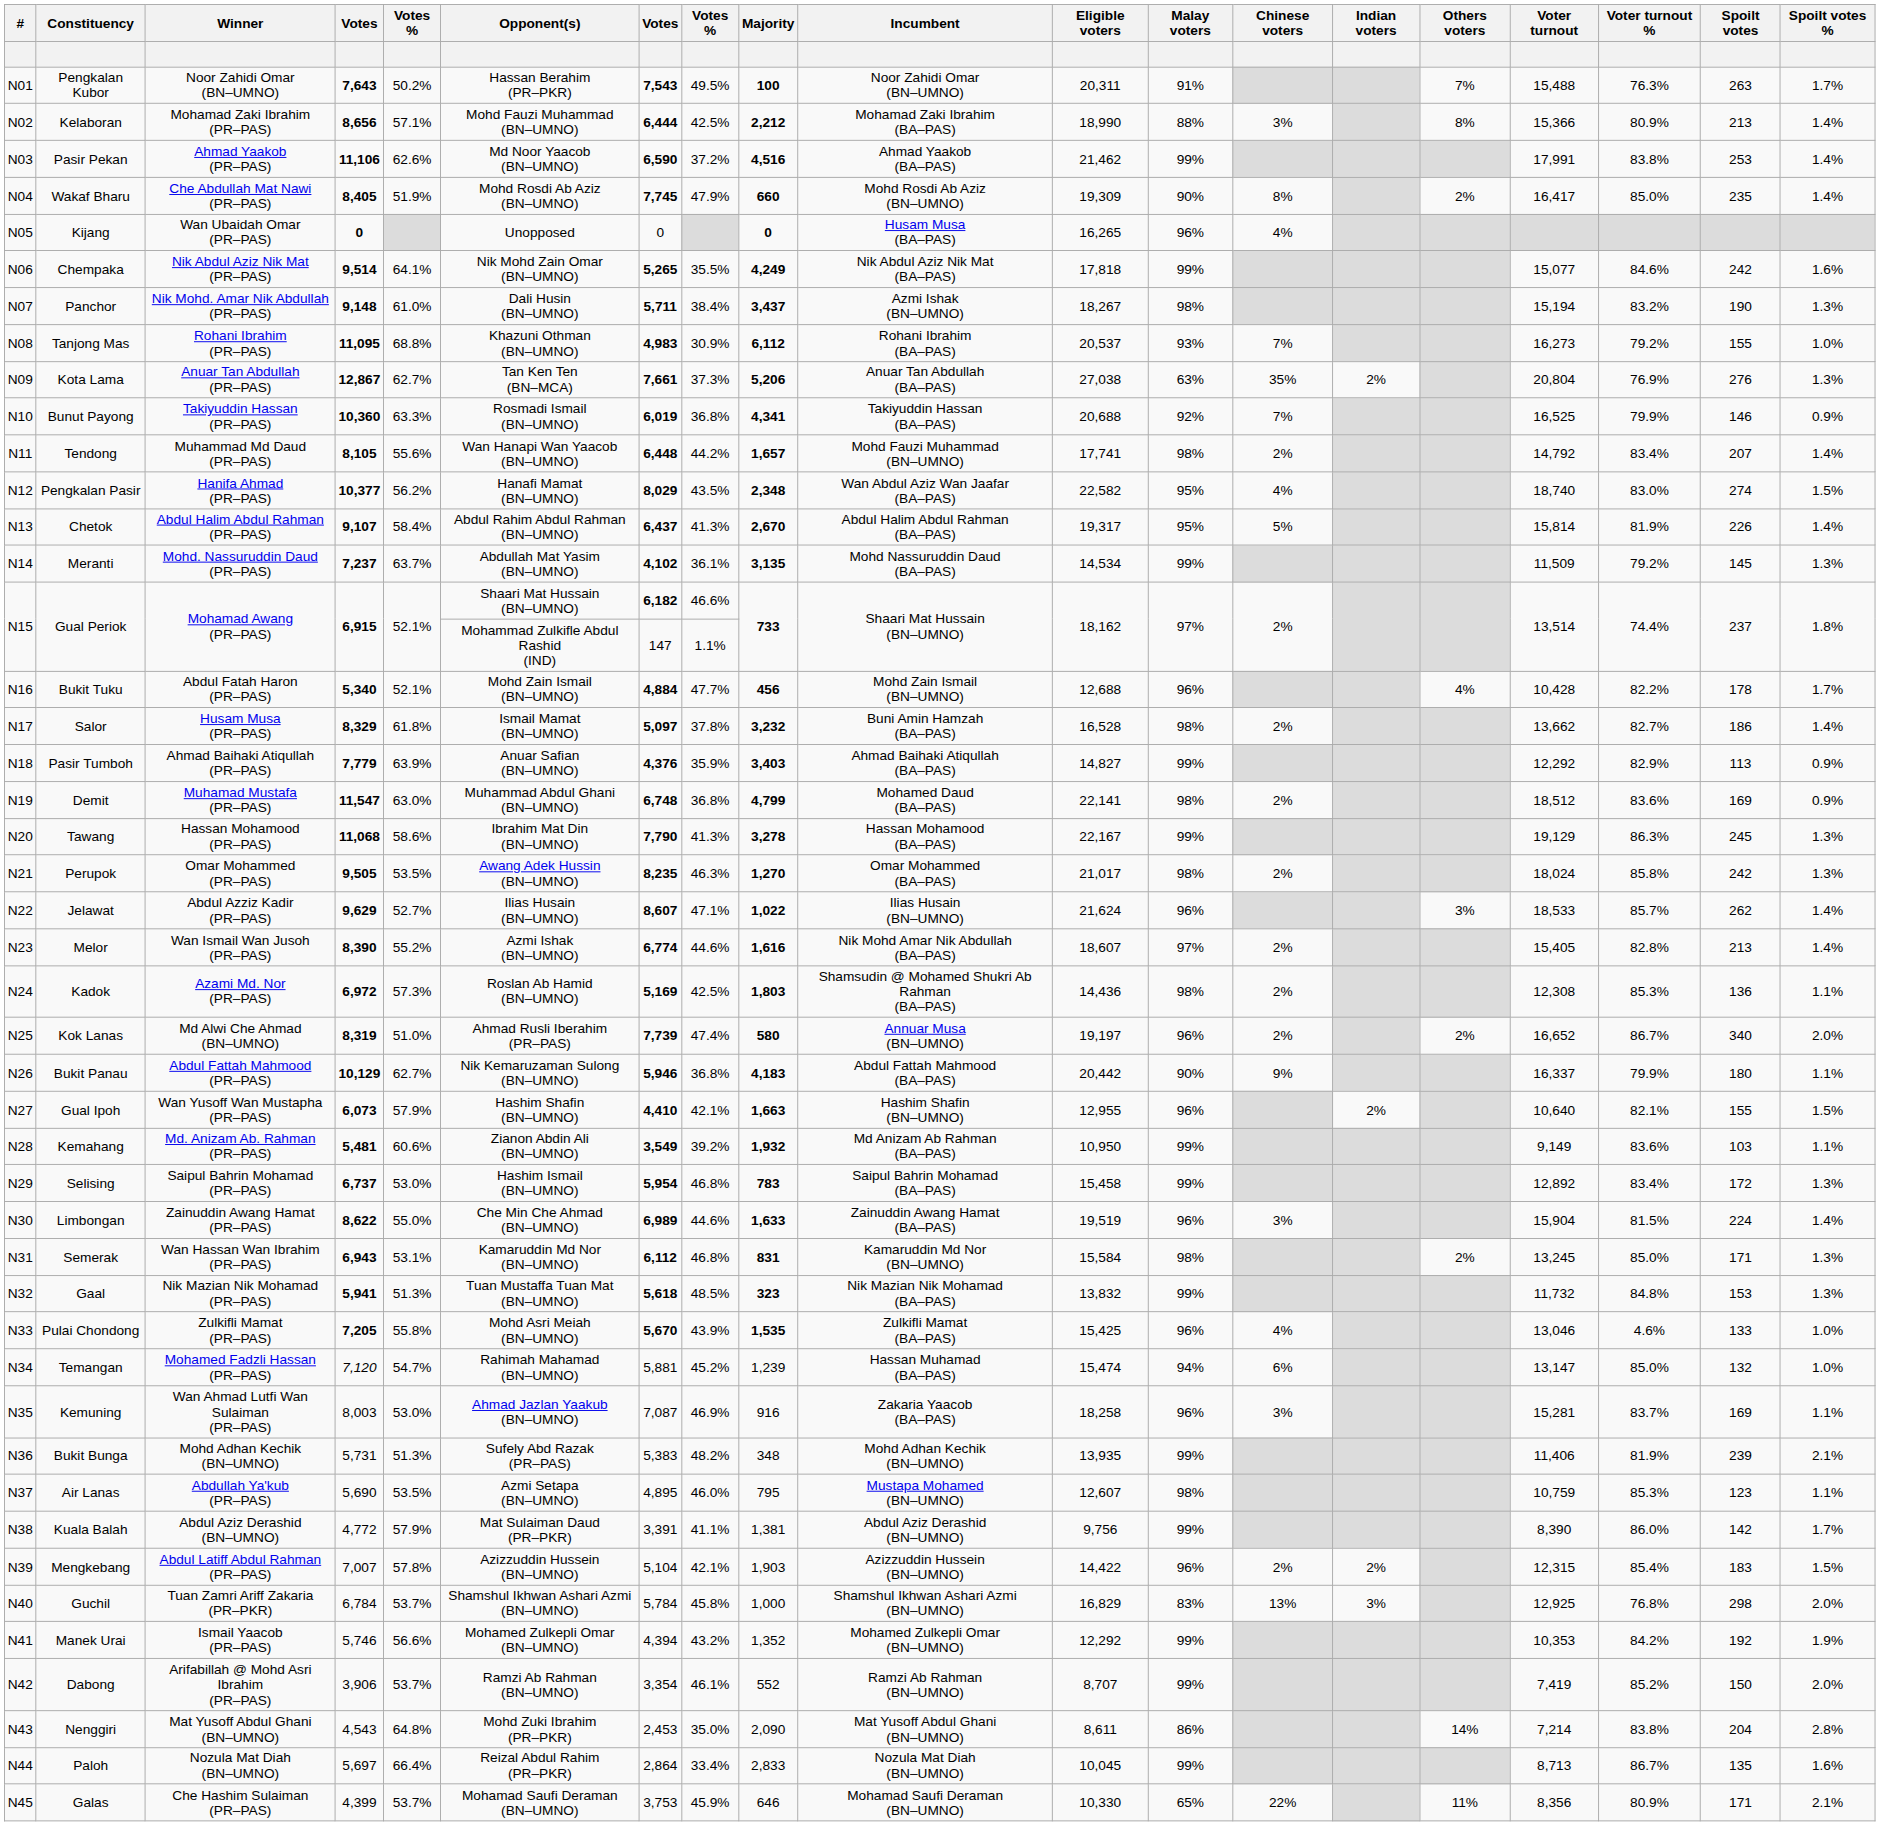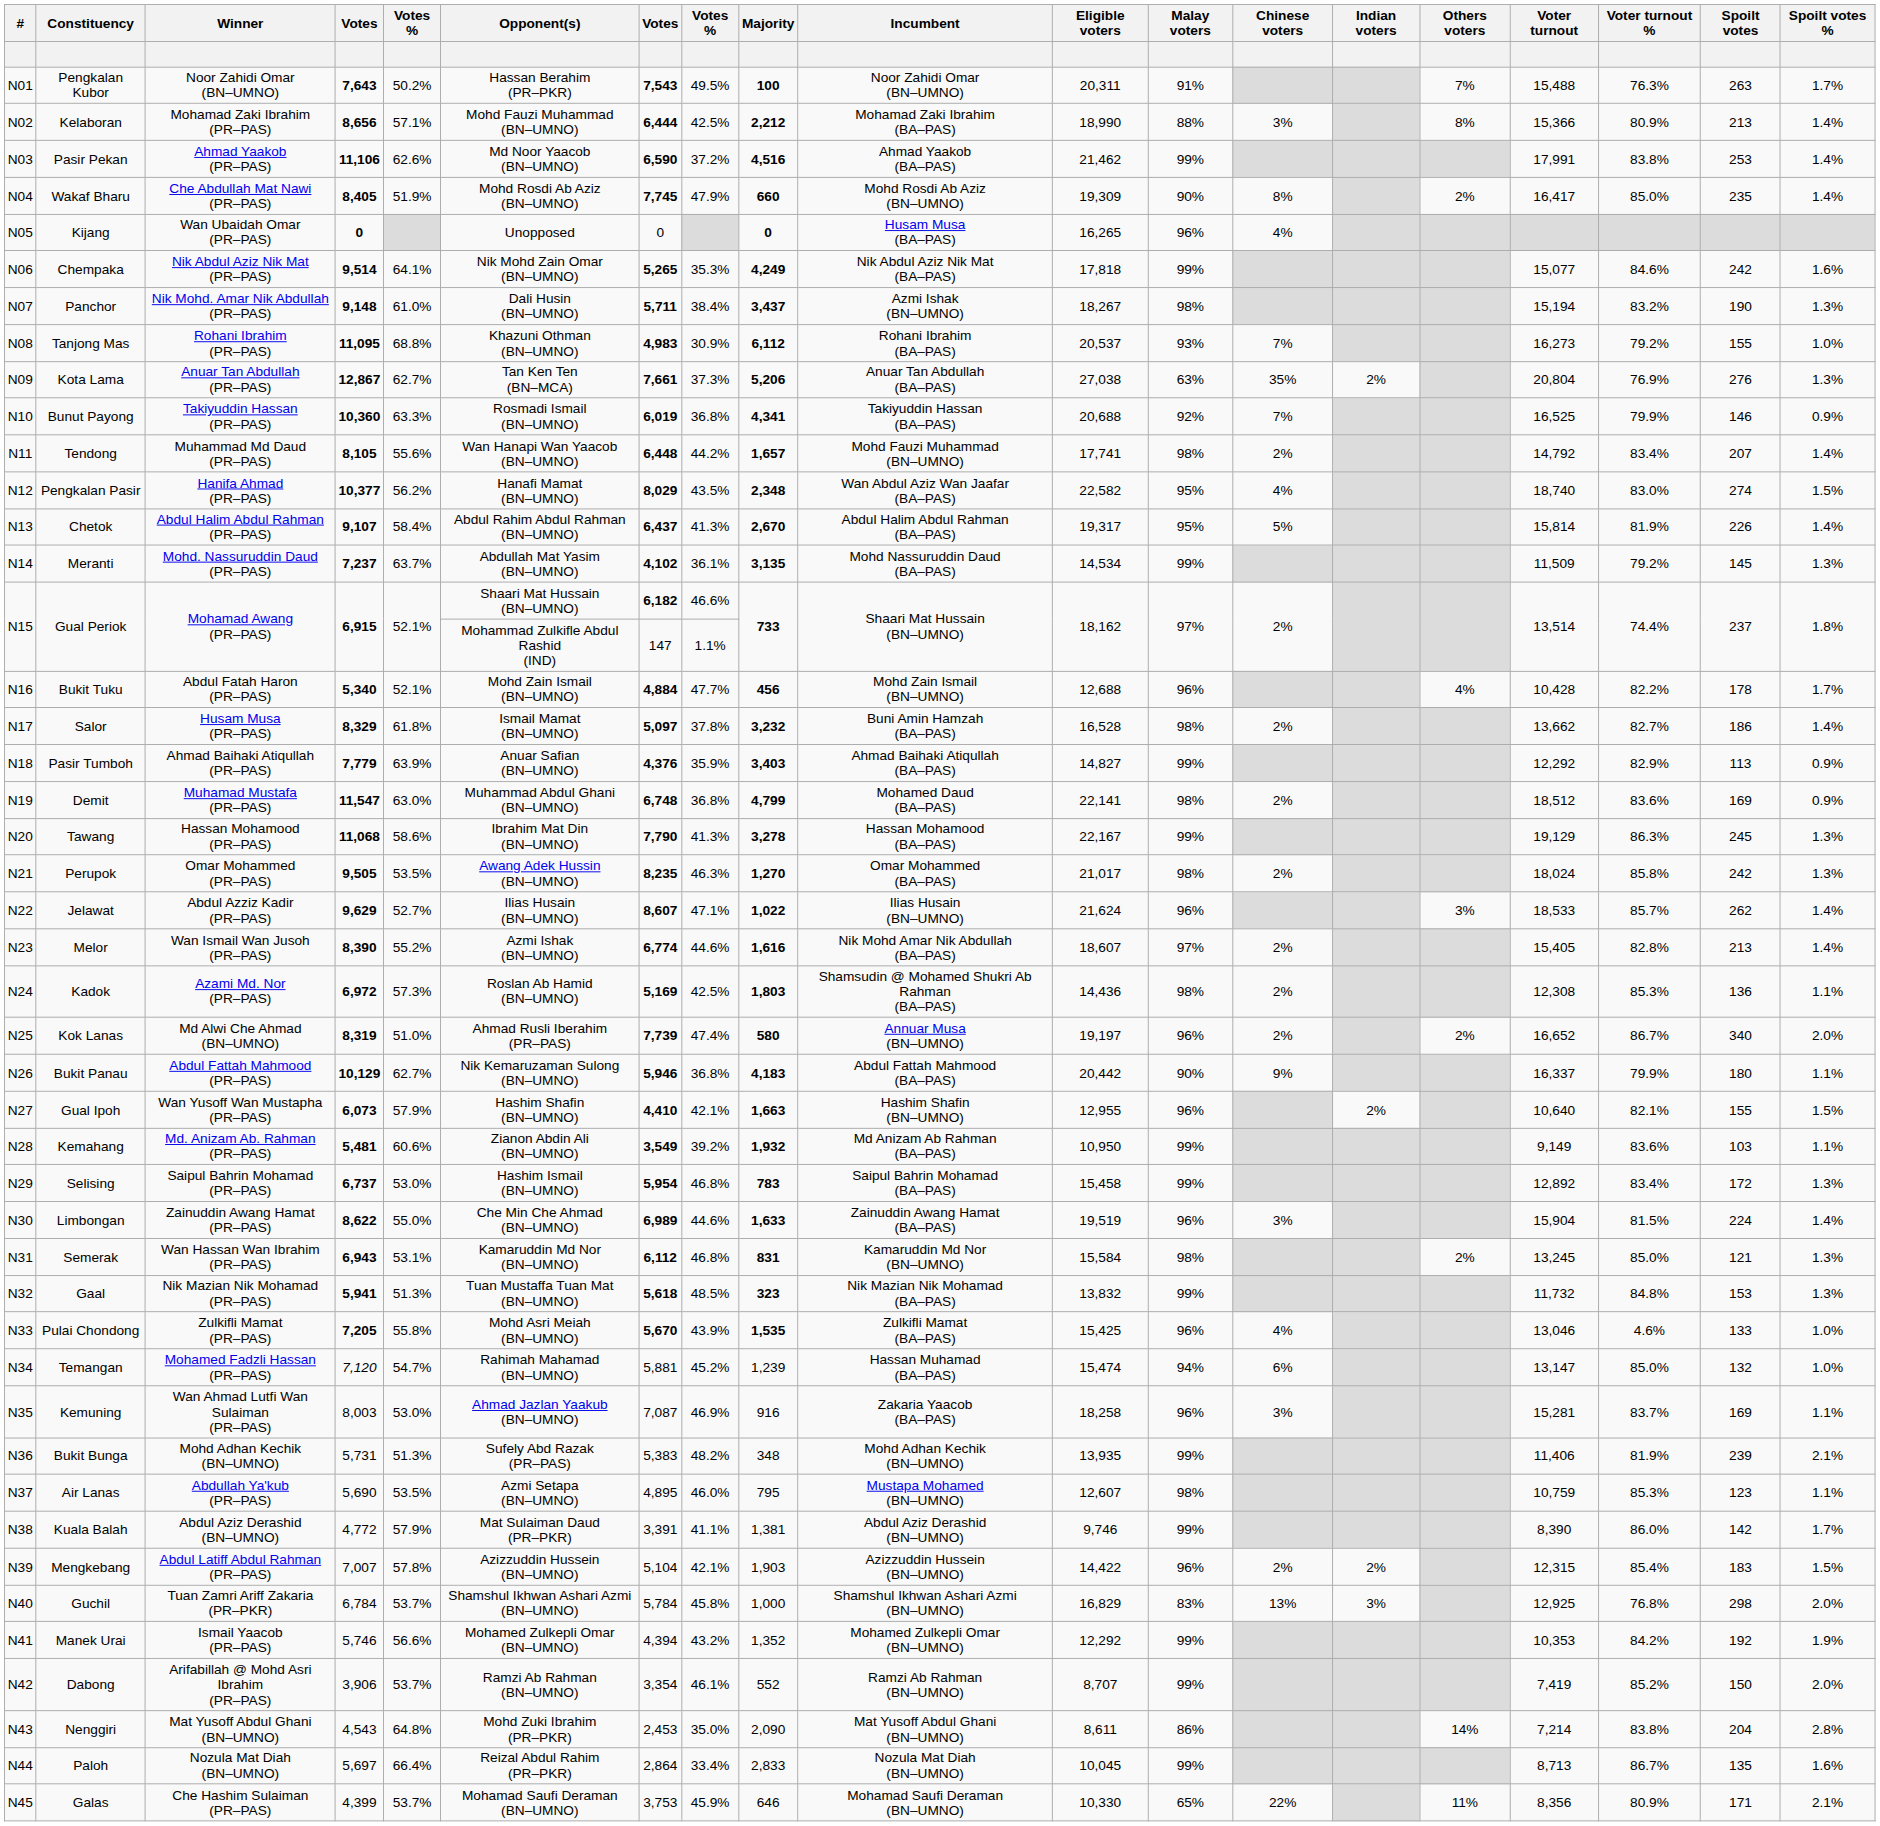(710, 270) 35.5% -> (710, 270) 35.3%
(1741, 1257) 171 -> (1741, 1257) 121
(1100, 1530) 9,756 -> (1100, 1530) 9,746
